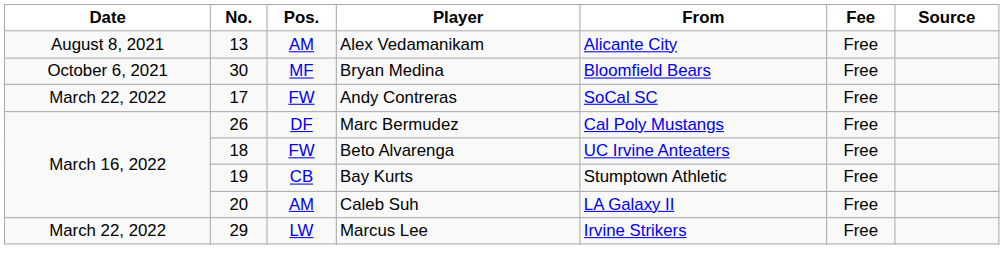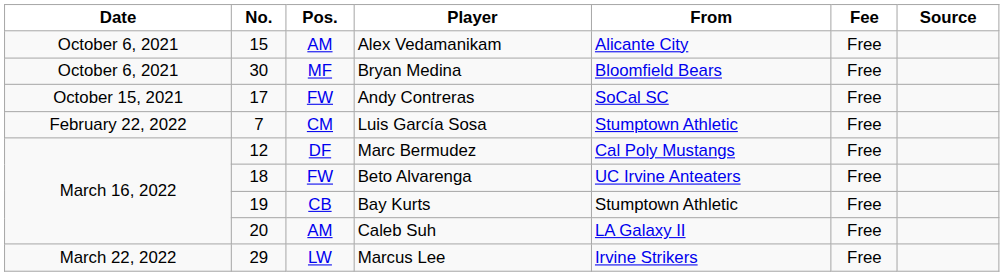(108, 44) August 8, 2021 -> (118, 44) October 6, 2021
(239, 44) 13 -> (259, 44) 15
(108, 97) March 22, 2022 -> (118, 97) October 15, 2021
+ row: (422, 124)
(239, 124) 26 -> (259, 151) 12
